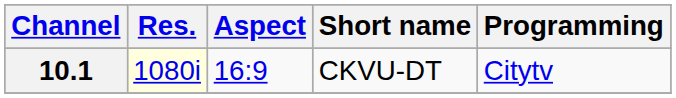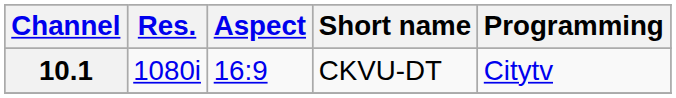(167, 70) lightyellow background -> (167, 70) no background
